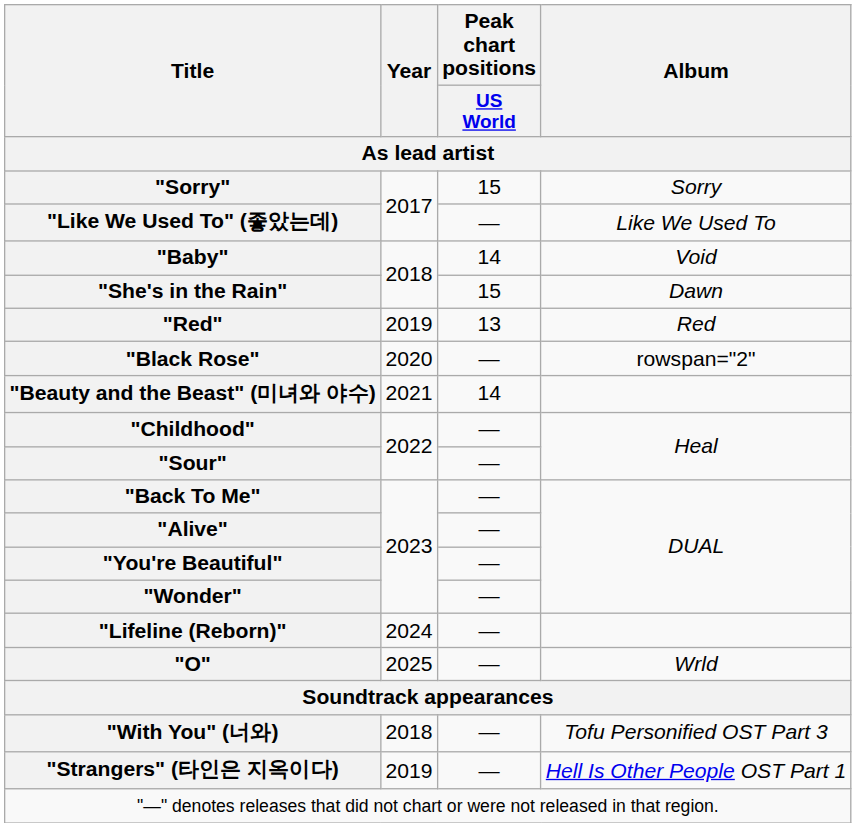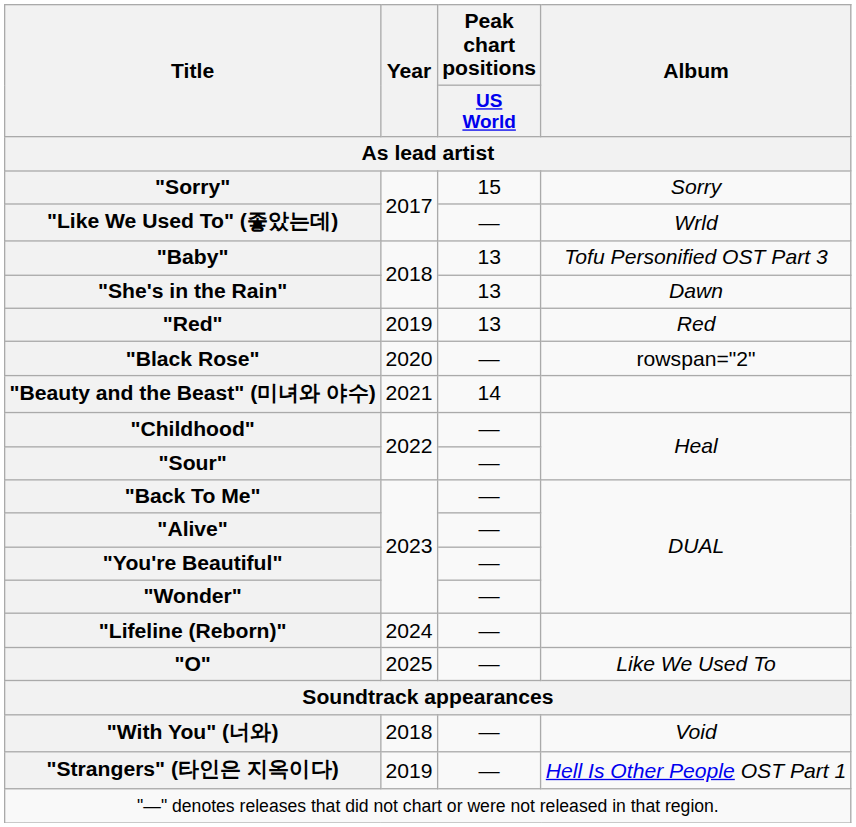(696, 222) Like We Used To -> (696, 222) Wrld
(489, 257) 14 -> (489, 257) 13
(696, 257) Void -> (696, 257) Tofu Personified OST Part 3
(489, 291) 15 -> (489, 291) 13
(696, 663) Wrld -> (696, 663) Like We Used To
(696, 732) Tofu Personified OST Part 3 -> (696, 732) Void
